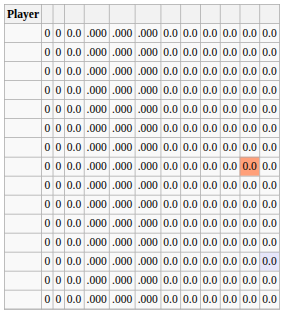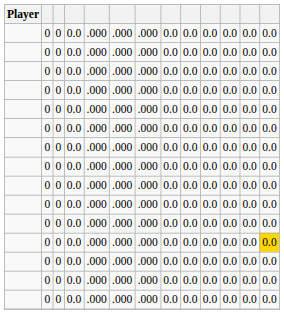(250, 166) lightsalmon background -> (250, 166) no background
(269, 242) no background -> (269, 242) gold background
(269, 261) lavender background -> (269, 261) no background
